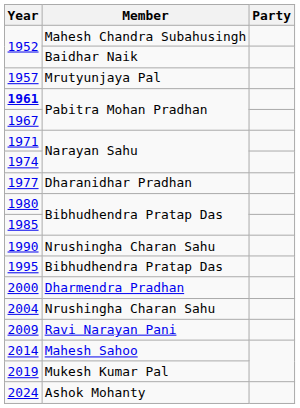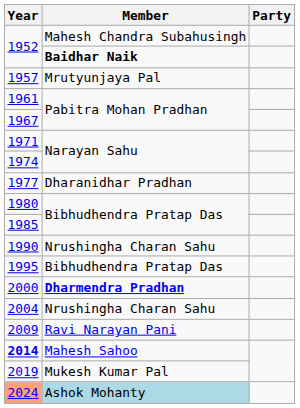(91, 57) normal -> (91, 57) bold
(23, 99) bold -> (23, 99) normal
(114, 288) normal -> (114, 288) bold
(23, 351) normal -> (23, 351) bold
(23, 393) no background -> (23, 393) lightsalmon background
(95, 393) no background -> (95, 393) lightblue background
